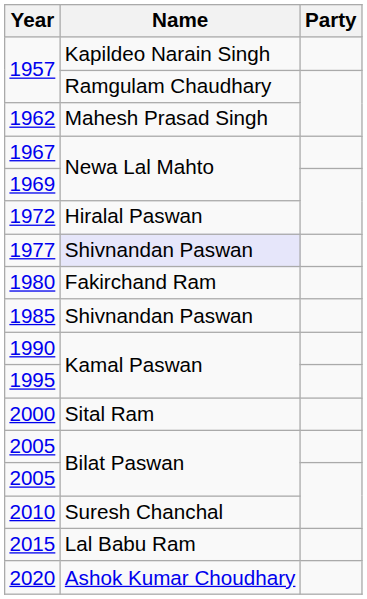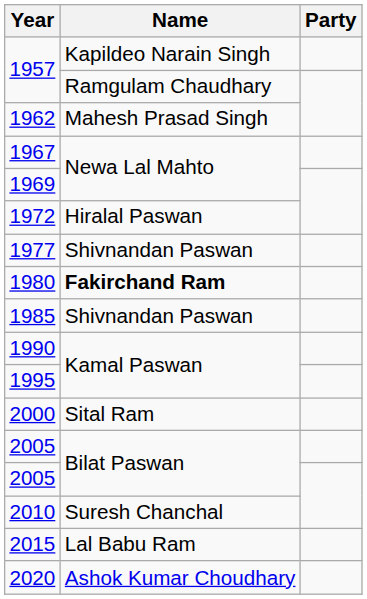(159, 250) lavender background -> (159, 250) no background
(141, 282) normal -> (145, 282) bold
